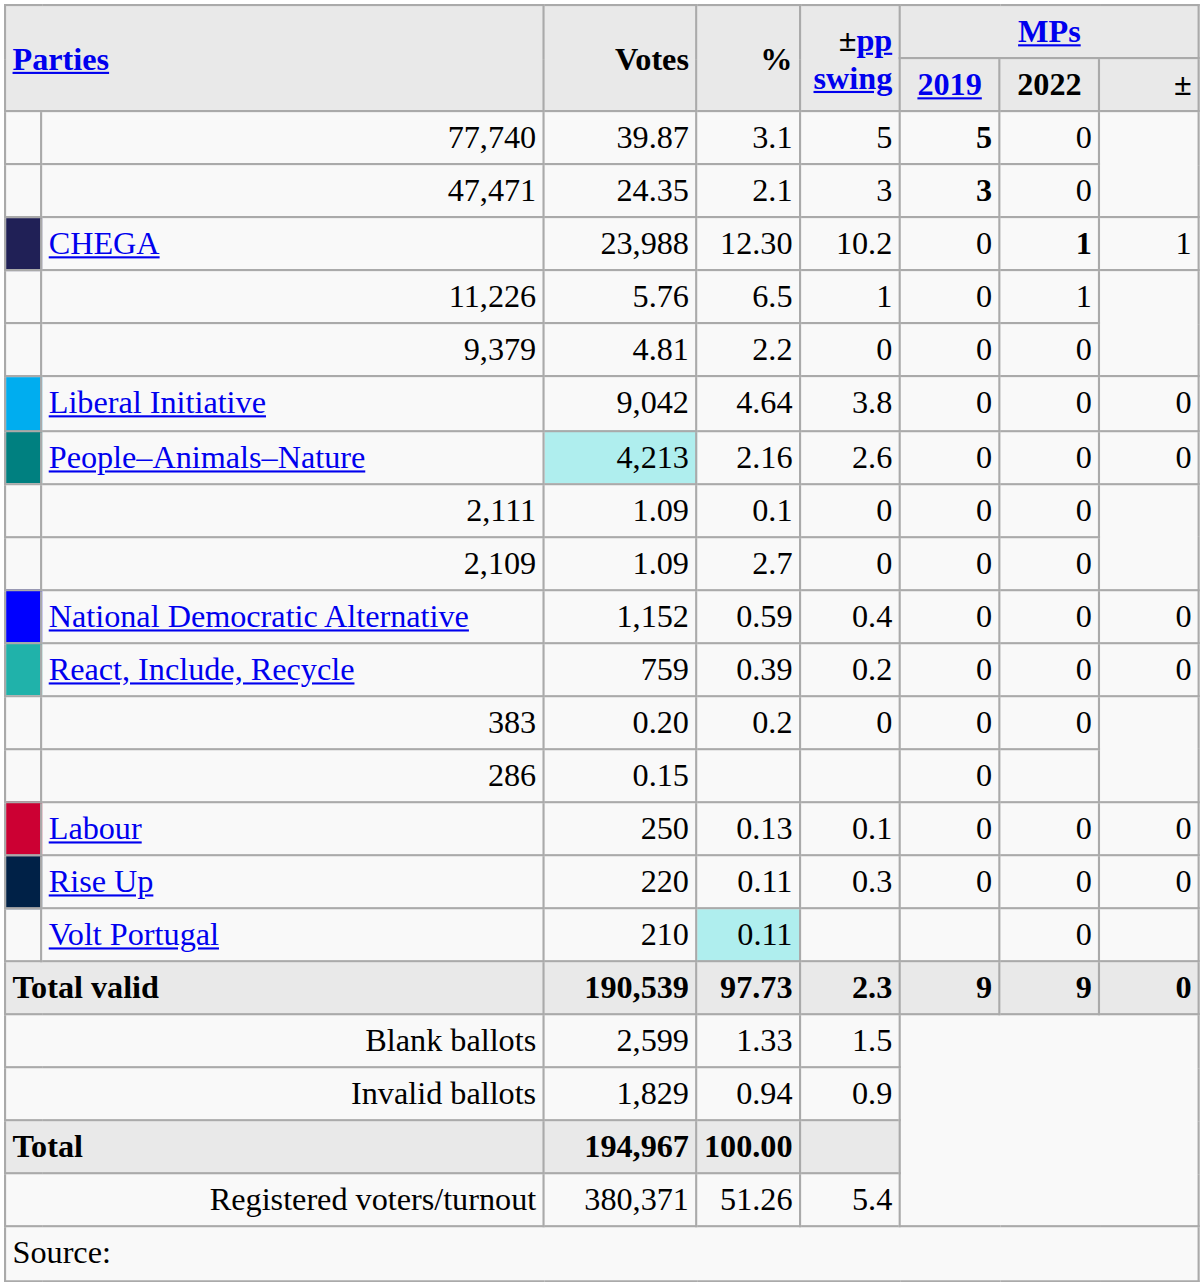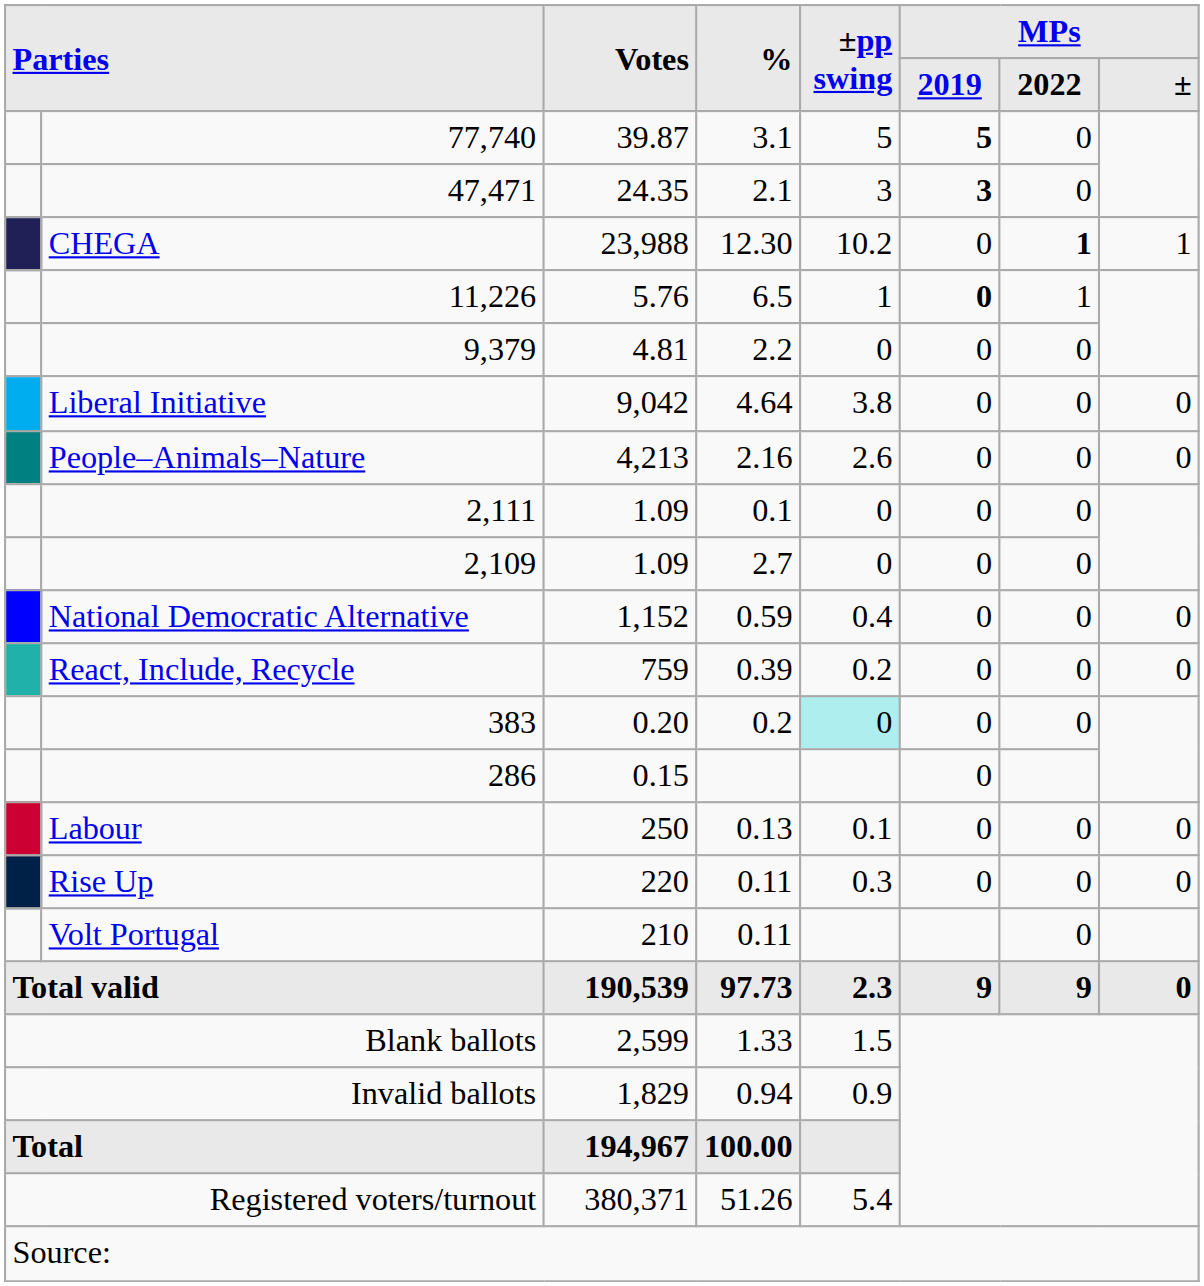(984, 296) normal -> (984, 296) bold
(653, 456) paleturquoise background -> (653, 456) no background
(884, 721) no background -> (884, 721) paleturquoise background
(765, 934) paleturquoise background -> (765, 934) no background
